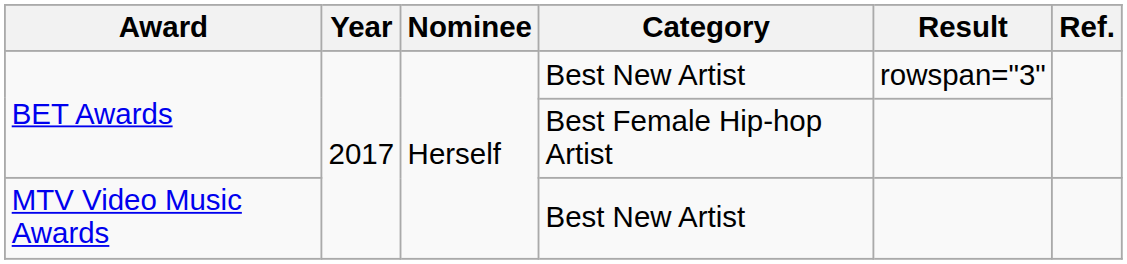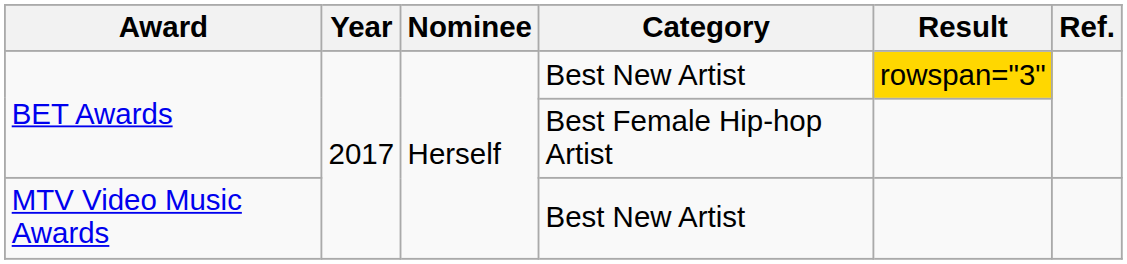(963, 74) no background -> (963, 74) gold background
